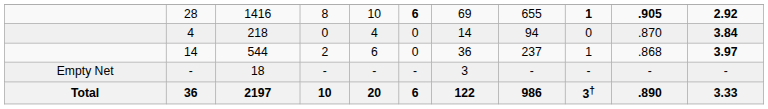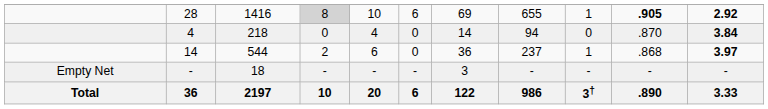(325, 14) no background -> (325, 14) lightgrey background
(415, 14) bold -> (415, 14) normal
(589, 14) bold -> (589, 14) normal
